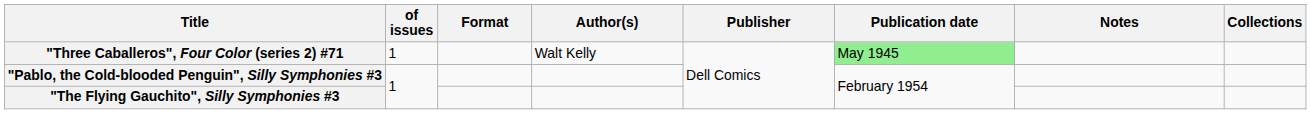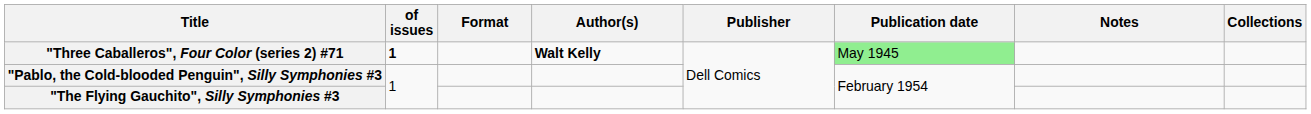(392, 53) normal -> (392, 53) bold
(565, 53) normal -> (568, 53) bold
